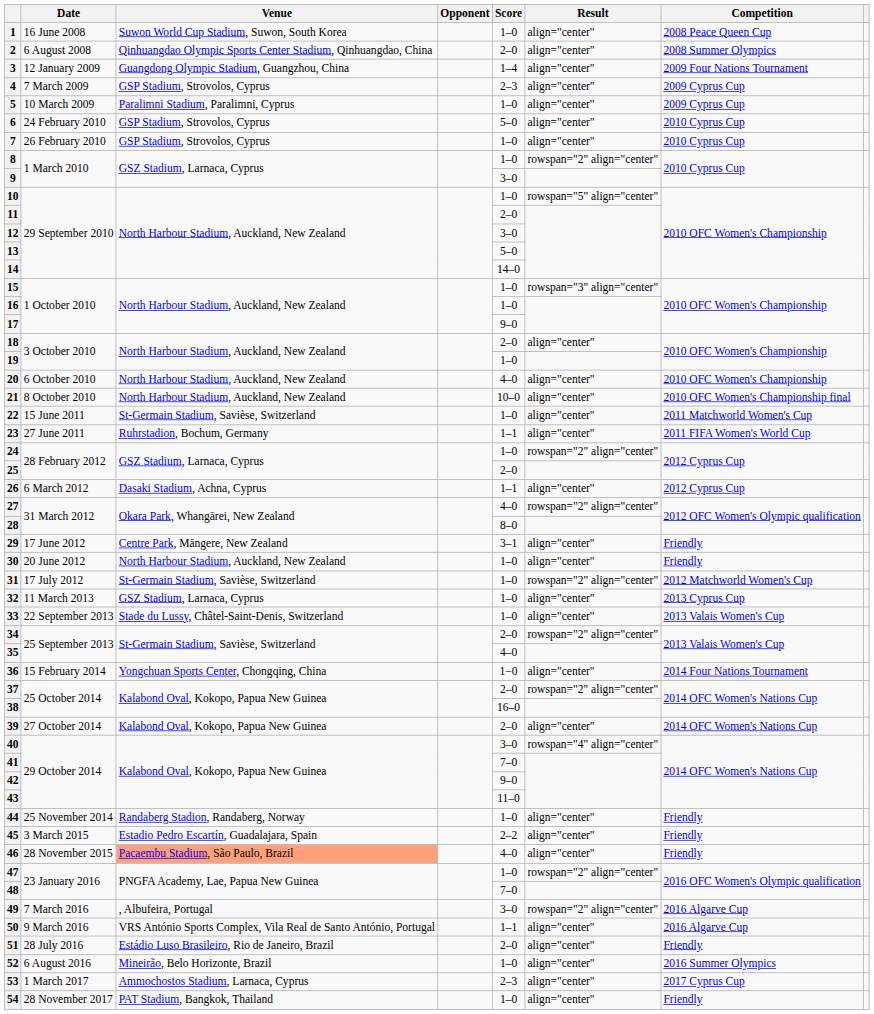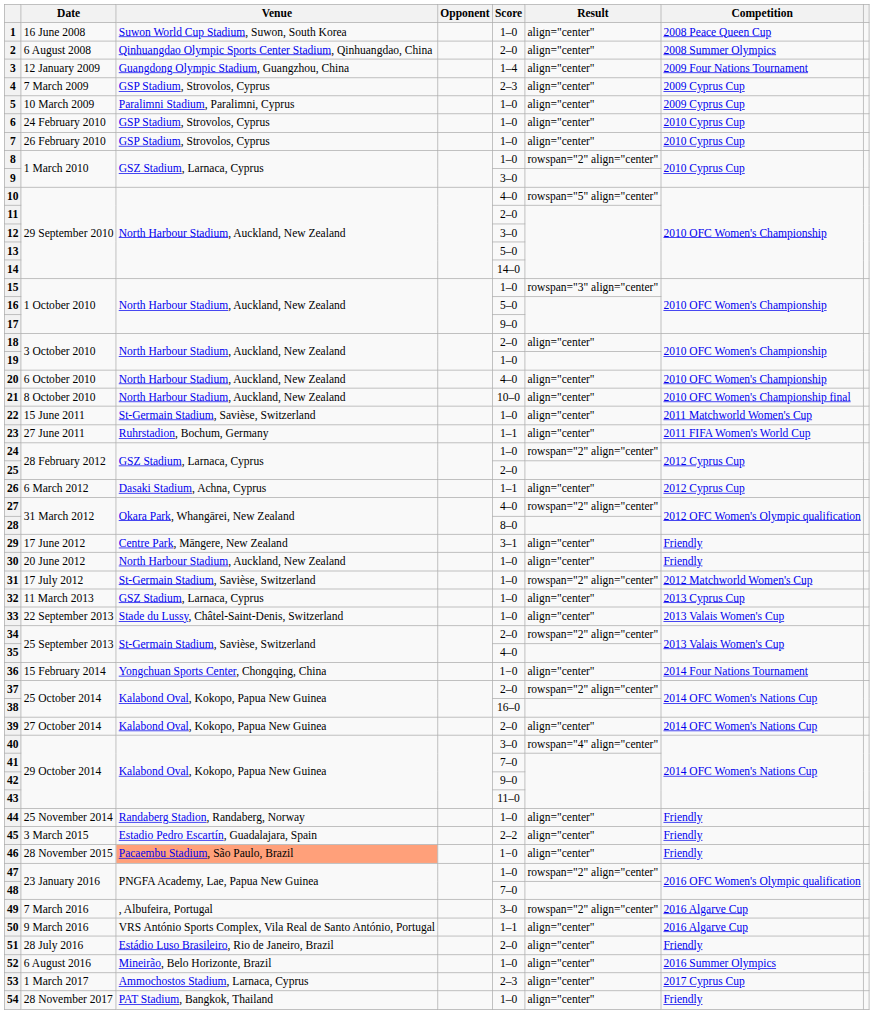(509, 123) 5–0 -> (509, 123) 1–0
(509, 196) 1–0 -> (509, 196) 4–0
(509, 305) 1–0 -> (509, 305) 5–0
(509, 854) 4–0 -> (509, 854) 1−0
